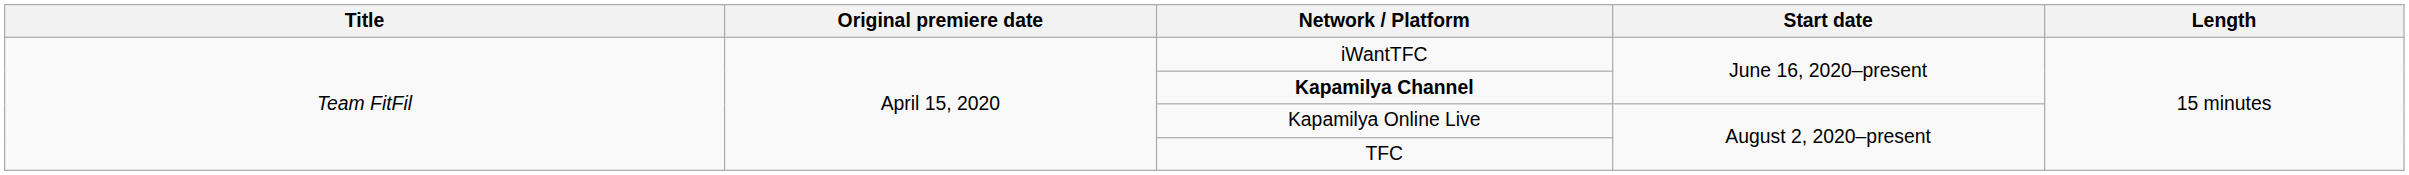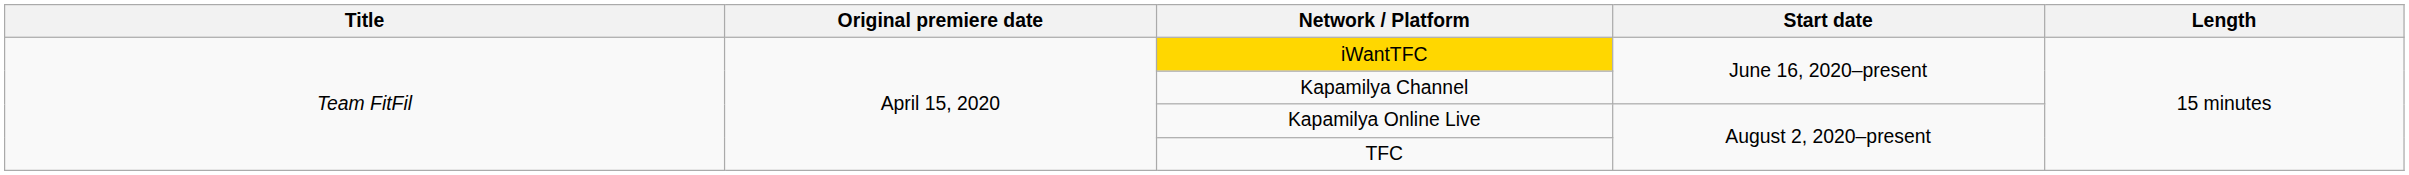(1384, 54) no background -> (1384, 54) gold background
(1384, 87) bold -> (1384, 87) normal
